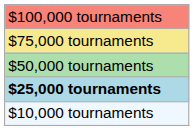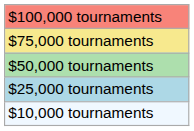(85, 89) bold -> (81, 89) normal
